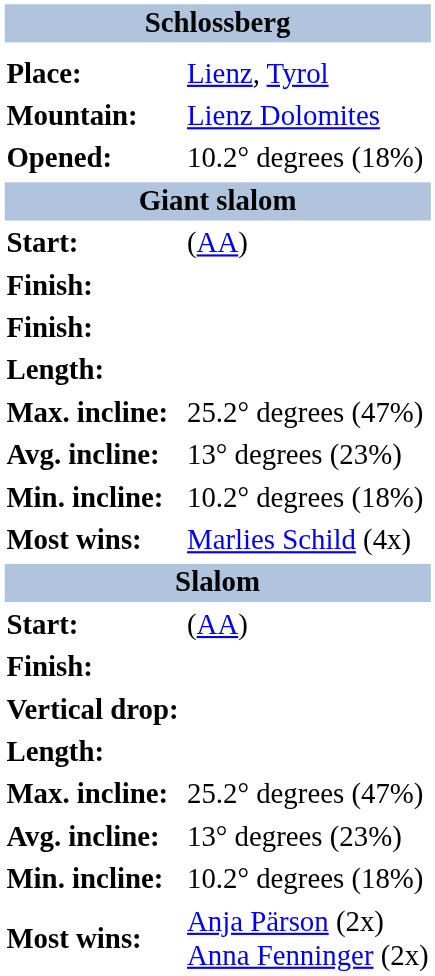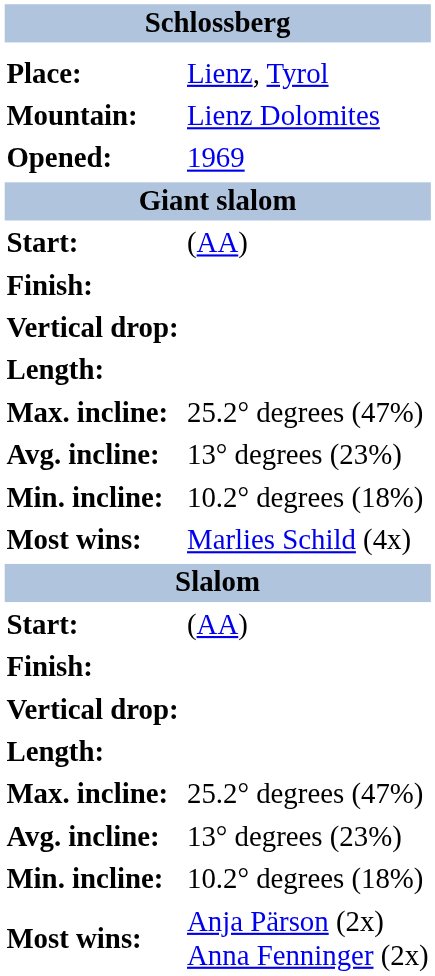(305, 158) 10.2° degrees (18%) -> (216, 158) 1969
(50, 328) Finish: -> (92, 328) Vertical drop:
